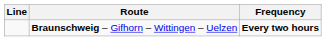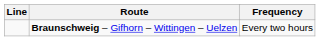(280, 28) bold -> (277, 28) normal
